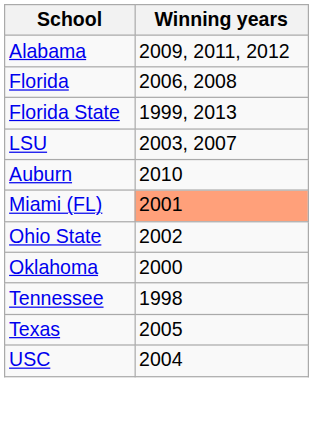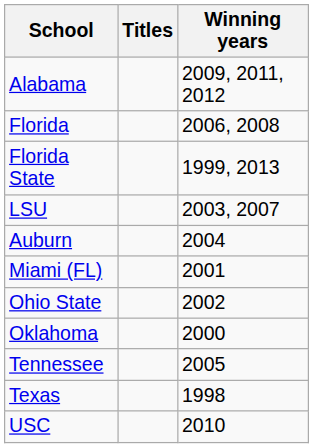+ column: (148, 30)
(161, 174) 2010 -> (204, 240) 2004
(161, 205) lightsalmon background -> (204, 271) no background
(161, 298) 1998 -> (204, 364) 2005
(161, 329) 2005 -> (204, 395) 1998
(161, 360) 2004 -> (204, 426) 2010
